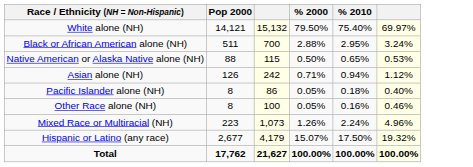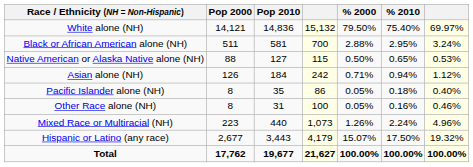+ column: (278, 12)
